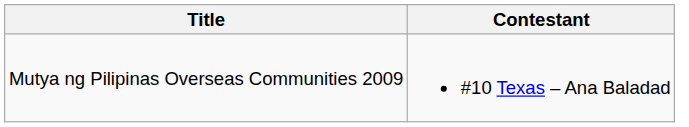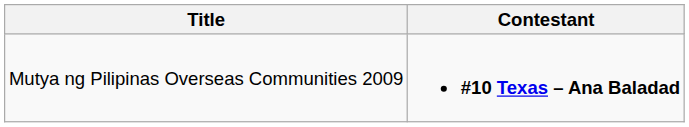(541, 88) normal -> (546, 88) bold
